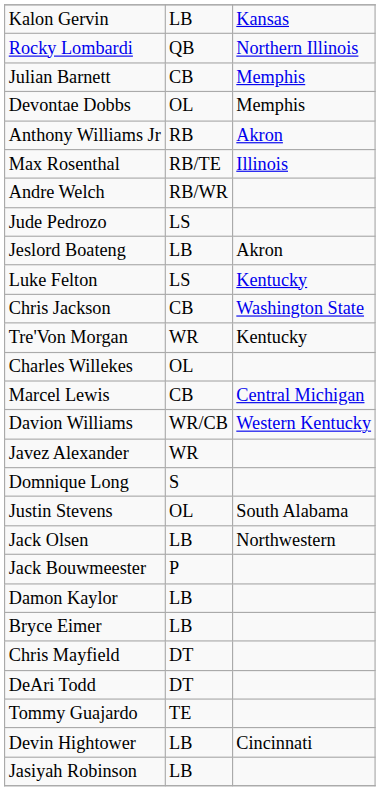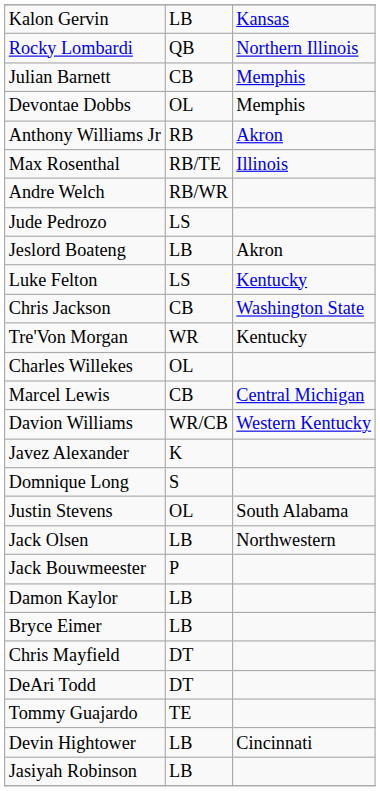(184, 453) WR -> (176, 453) K
